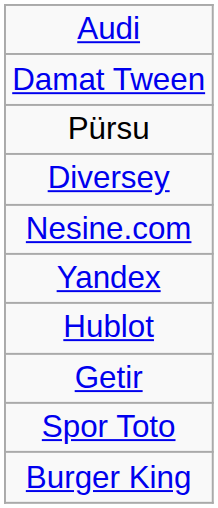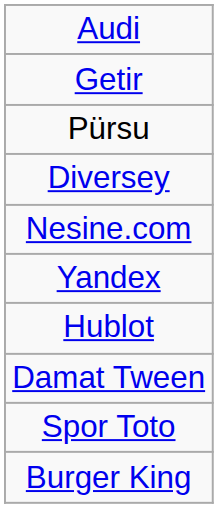(109, 79) Damat Tween -> (109, 79) Getir
(109, 377) Getir -> (109, 377) Damat Tween
